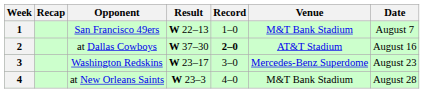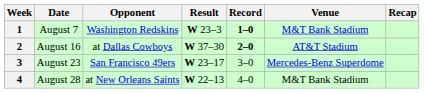columns swapped: (395, 12) <-> (51, 12)
(117, 29) San Francisco 49ers -> (133, 29) Washington Redskins
(189, 29) W 22–13 -> (204, 29) W 23–3
(230, 29) normal -> (245, 29) bold
(117, 63) Washington Redskins -> (133, 63) San Francisco 49ers
(189, 79) W 23–3 -> (204, 79) W 22–13
